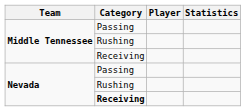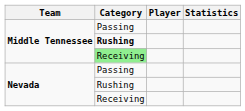(115, 41) normal -> (115, 41) bold
(121, 56) no background -> (121, 56) lightgreen background
(121, 99) bold -> (121, 99) normal
